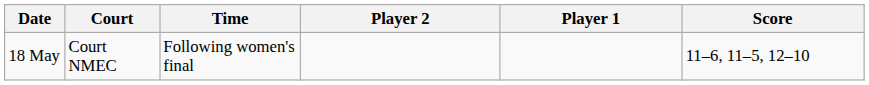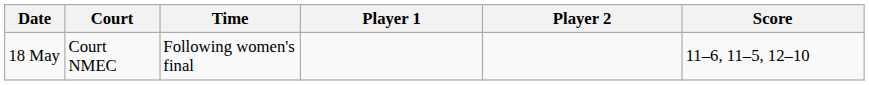columns swapped: (591, 18) <-> (400, 18)
